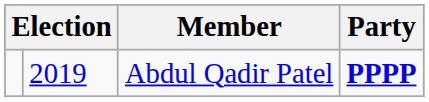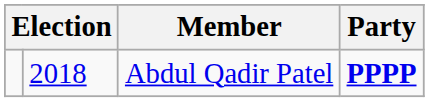(58, 72) 2019 -> (58, 72) 2018
